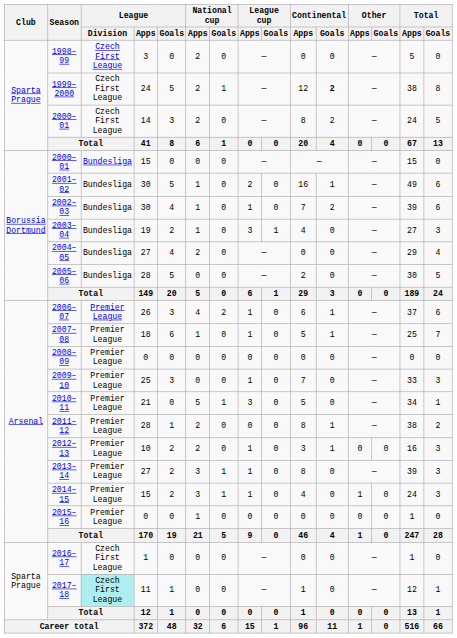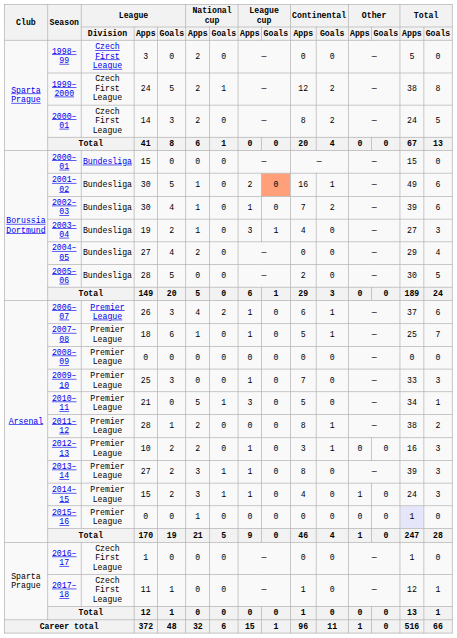(332, 89) bold -> (332, 89) normal
(276, 185) no background -> (276, 185) lightsalmon background
(412, 517) no background -> (412, 517) lavender background
(107, 590) paleturquoise background -> (107, 590) no background
